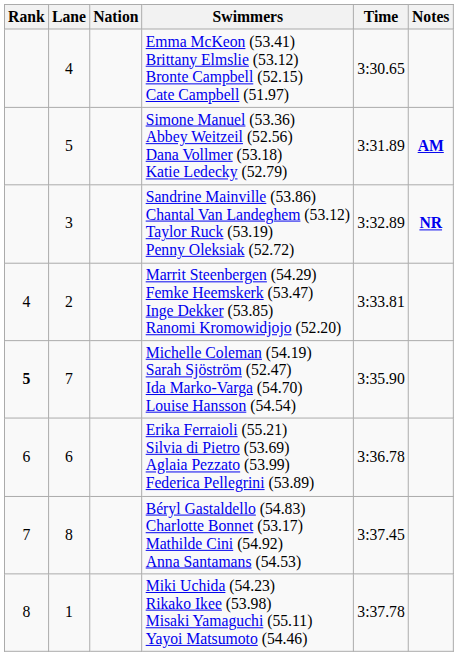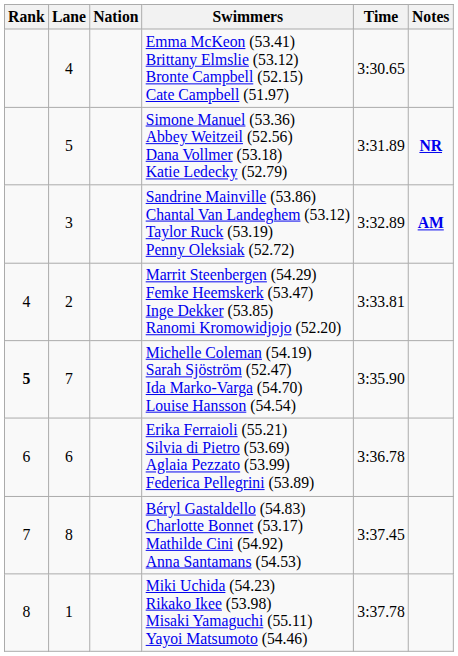(431, 146) AM -> (431, 146) NR
(431, 223) NR -> (431, 223) AM
